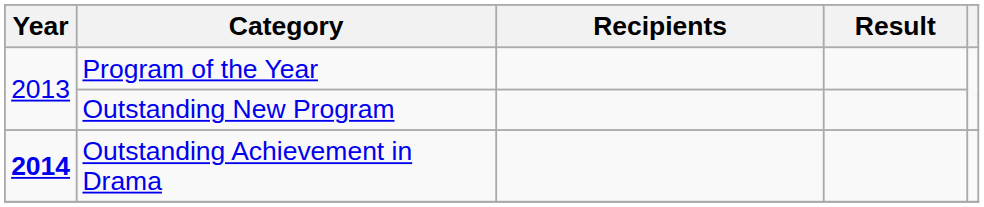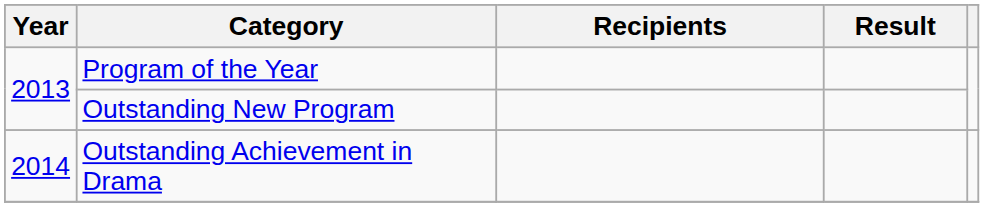(41, 167) bold -> (41, 167) normal
